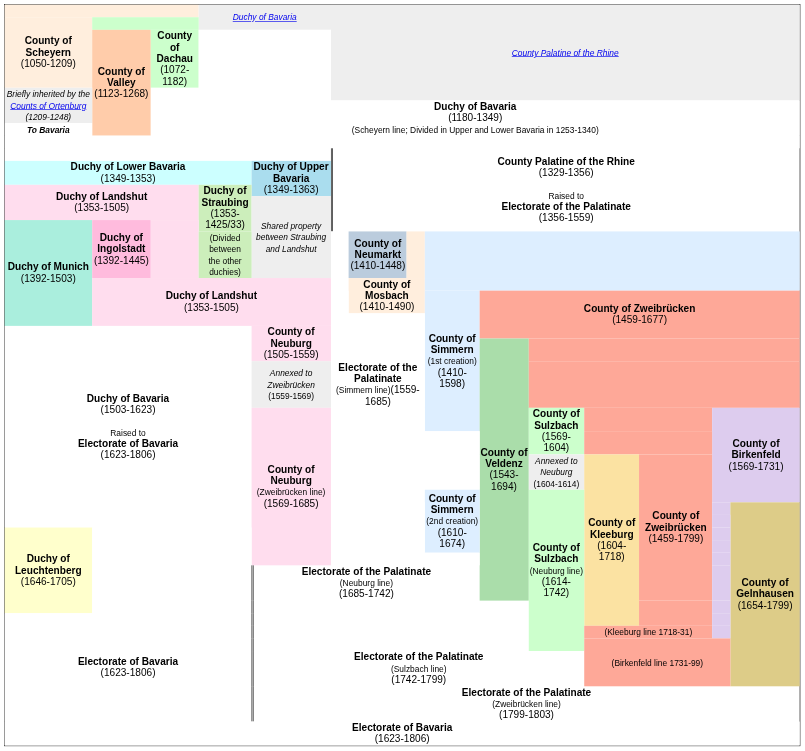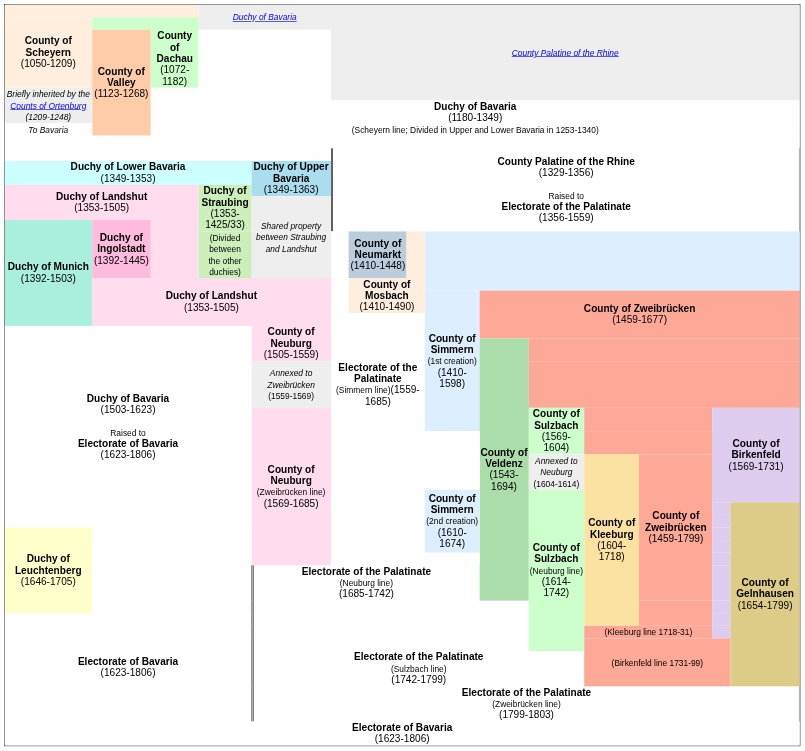(48, 129) bold -> (48, 130) normal
